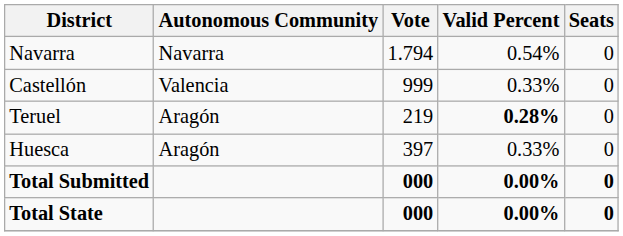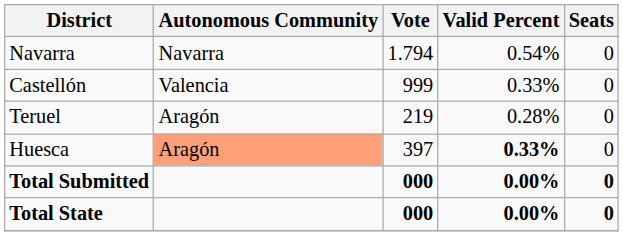(531, 117) bold -> (533, 117) normal
(189, 149) no background -> (189, 149) lightsalmon background
(533, 149) normal -> (531, 149) bold
